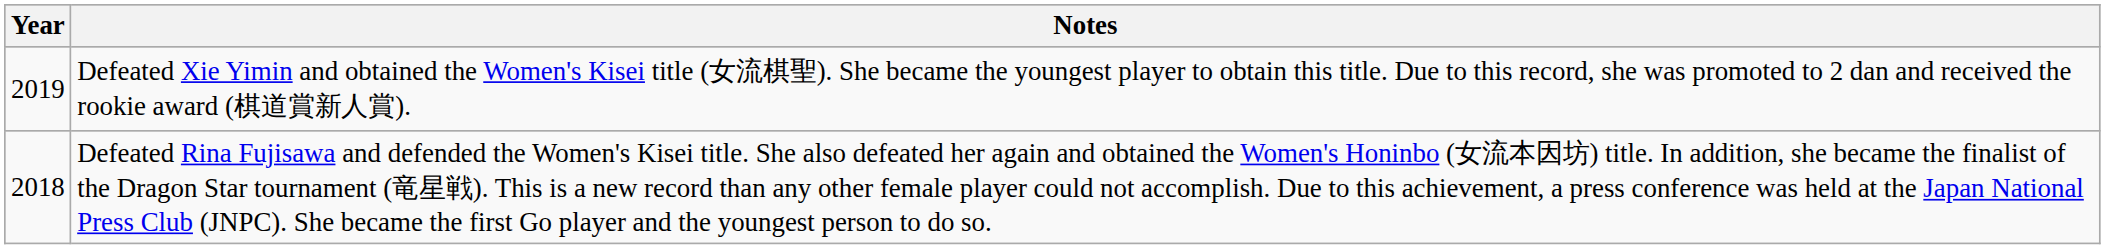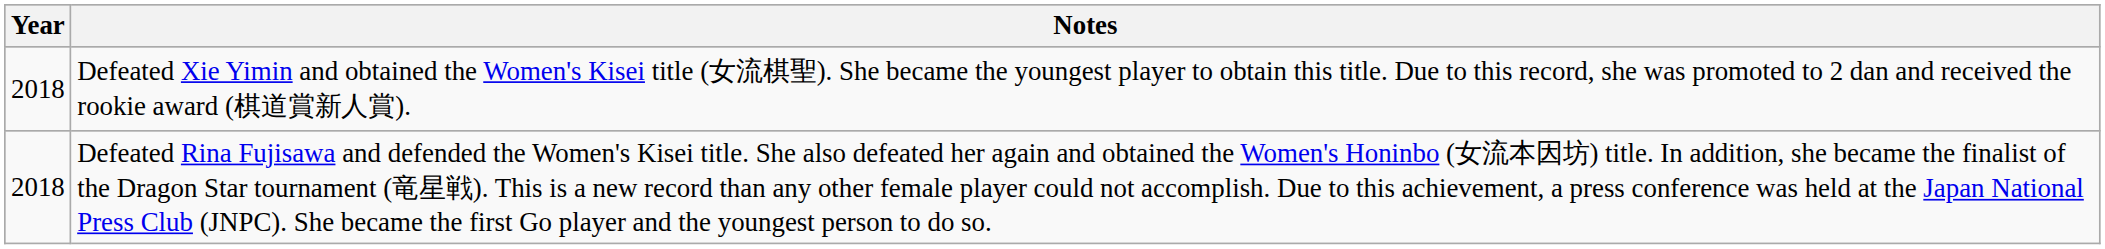(38, 88) 2019 -> (38, 88) 2018
